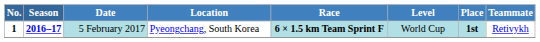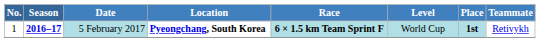(14, 29) bold -> (14, 29) normal
(204, 29) normal -> (208, 29) bold
